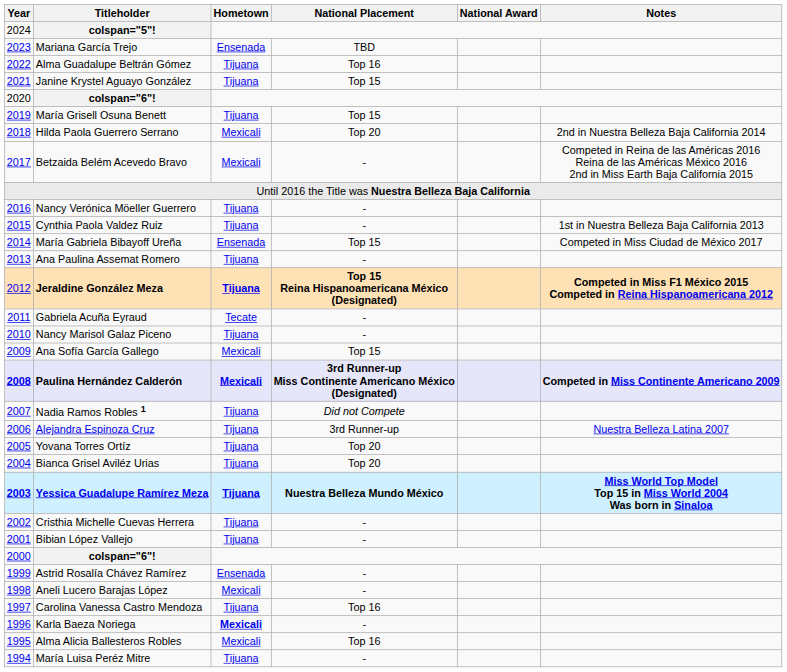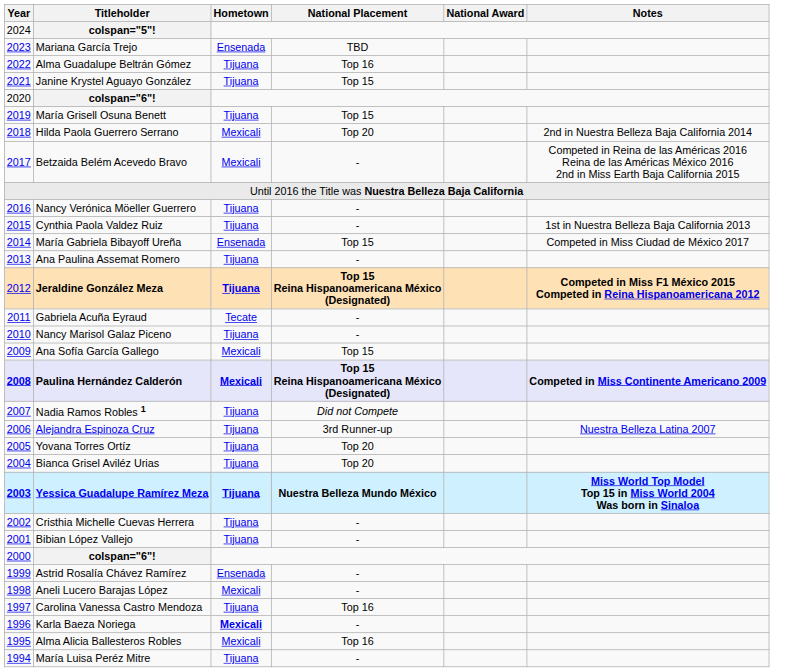(364, 381) 3rd Runner-up Miss Continente Americano México (Designated) -> (358, 381) Top 15 Reina Hispanoamericana México (Designated)
